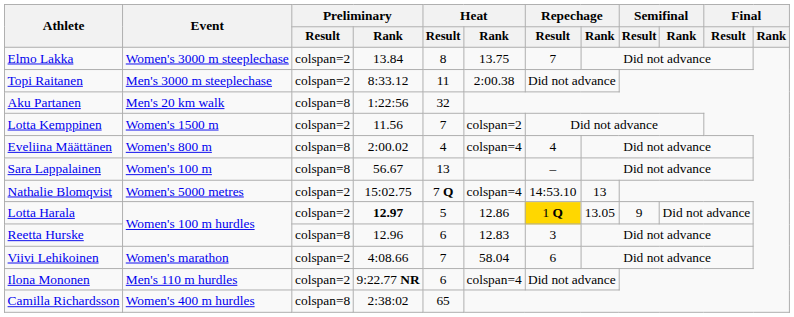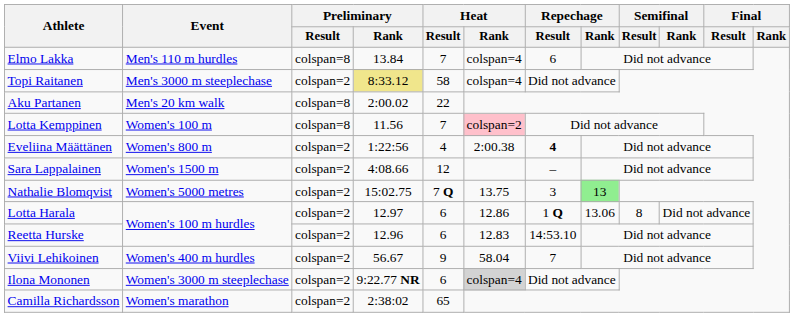(207, 58) Women's 3000 m steeplechase -> (182, 58) Men's 110 m hurdles
(323, 58) colspan=2 -> (323, 58) colspan=8
(443, 58) 8 -> (443, 58) 7
(494, 58) 13.75 -> (494, 58) colspan=4
(553, 58) 7 -> (553, 58) 6
(388, 81) no background -> (388, 81) khaki background
(443, 81) 11 -> (443, 81) 58
(494, 81) 2:00.38 -> (494, 81) colspan=4
(388, 103) 1:22:56 -> (388, 103) 2:00.02
(443, 103) 32 -> (443, 103) 22
(172, 125) Women's 1500 m -> (169, 125) Women's 100 m
(323, 125) colspan=2 -> (323, 125) colspan=8
(494, 125) no background -> (494, 125) pink background
(323, 147) colspan=8 -> (323, 147) colspan=2
(388, 147) 2:00.02 -> (388, 147) 1:22:56
(494, 147) colspan=4 -> (494, 147) 2:00.38
(553, 147) normal -> (553, 147) bold
(169, 169) Women's 100 m -> (172, 169) Women's 1500 m
(323, 169) colspan=8 -> (323, 169) colspan=2
(388, 169) 56.67 -> (388, 169) 4:08.66
(443, 169) 13 -> (443, 169) 12
(494, 191) colspan=4 -> (494, 191) 13.75
(553, 191) 14:53.10 -> (553, 191) 3
(600, 191) no background -> (600, 191) lightgreen background
(388, 213) bold -> (388, 213) normal
(443, 213) 5 -> (443, 213) 6
(553, 213) gold background -> (553, 213) no background
(600, 213) 13.05 -> (600, 213) 13.06
(639, 213) 9 -> (639, 213) 8
(323, 235) colspan=8 -> (323, 235) colspan=2
(553, 235) 3 -> (553, 235) 14:53.10
(177, 257) Women's marathon -> (190, 257) Women's 400 m hurdles
(388, 257) 4:08.66 -> (388, 257) 56.67
(443, 257) 7 -> (443, 257) 9
(553, 257) 6 -> (553, 257) 7
(182, 279) Men's 110 m hurdles -> (207, 279) Women's 3000 m steeplechase
(494, 279) no background -> (494, 279) lightgrey background
(190, 301) Women's 400 m hurdles -> (177, 301) Women's marathon
(323, 301) colspan=8 -> (323, 301) colspan=2
